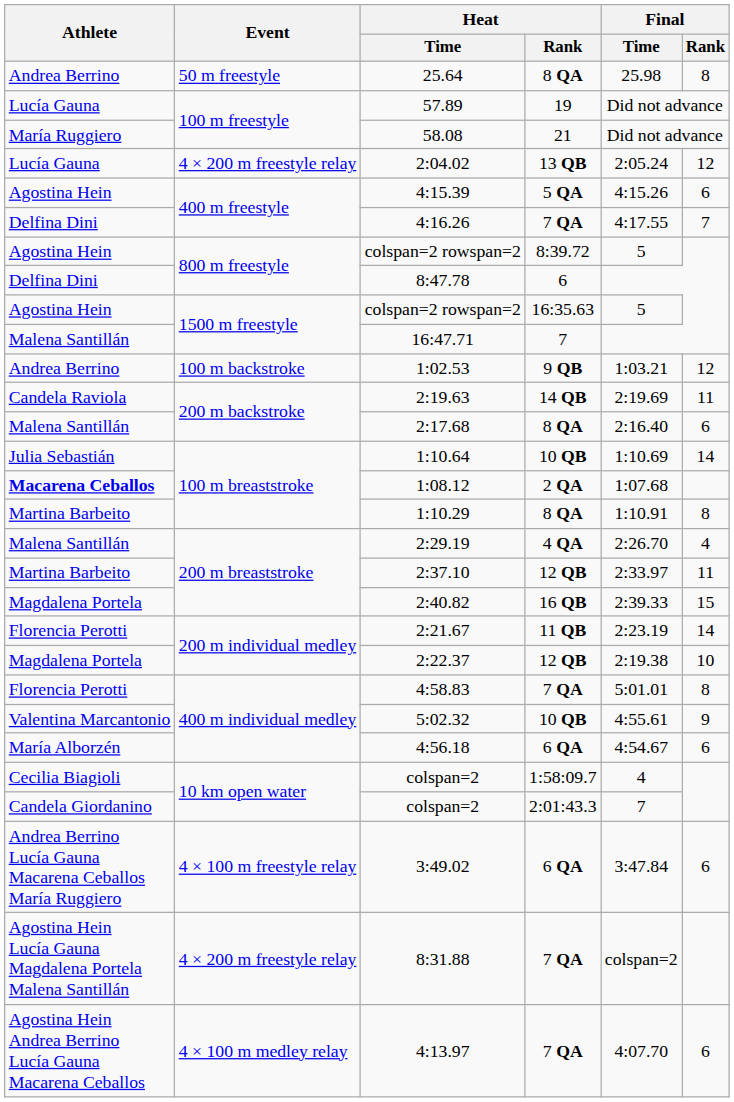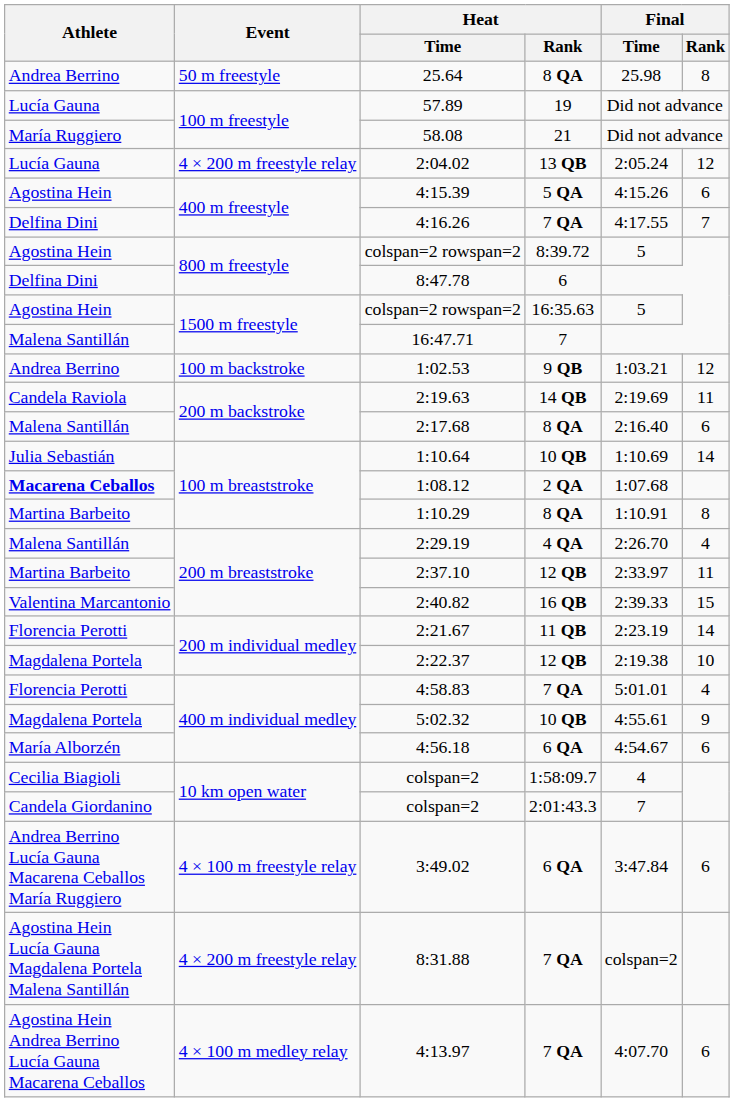(75, 602) Magdalena Portela -> (90, 602) Valentina Marcantonio
(705, 689) 8 -> (705, 689) 4
(90, 719) Valentina Marcantonio -> (75, 719) Magdalena Portela
